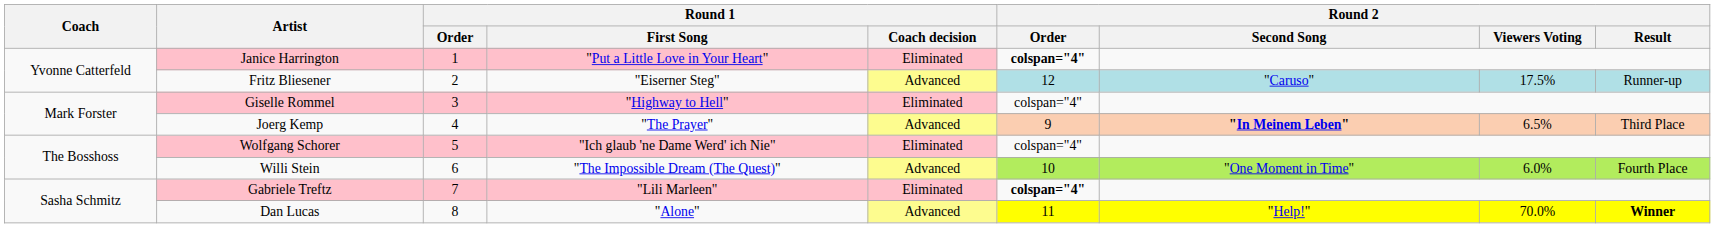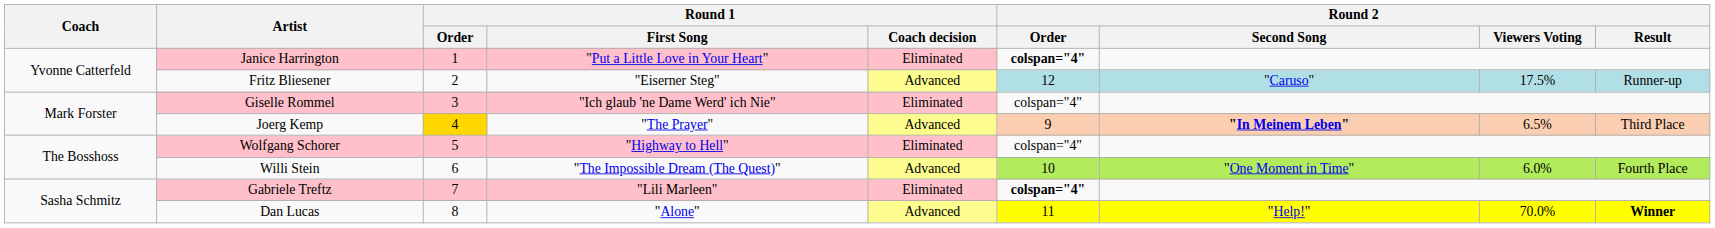(677, 102) "Highway to Hell" -> (677, 102) "Ich glaub 'ne Dame Werd' ich Nie"
(455, 124) no background -> (455, 124) gold background
(677, 146) "Ich glaub 'ne Dame Werd' ich Nie" -> (677, 146) "Highway to Hell"
